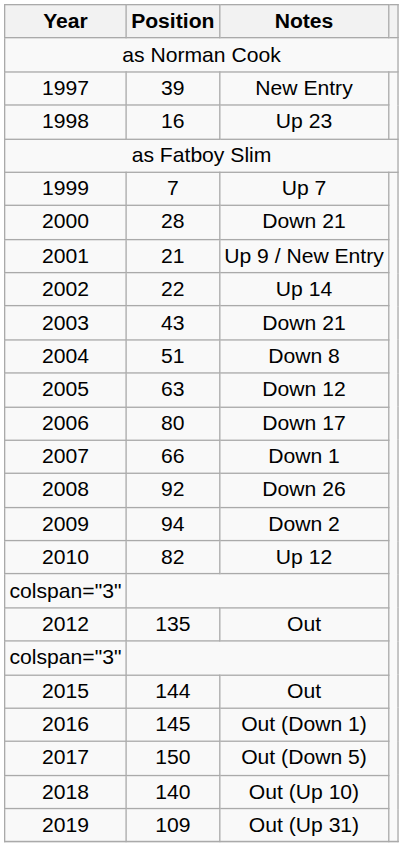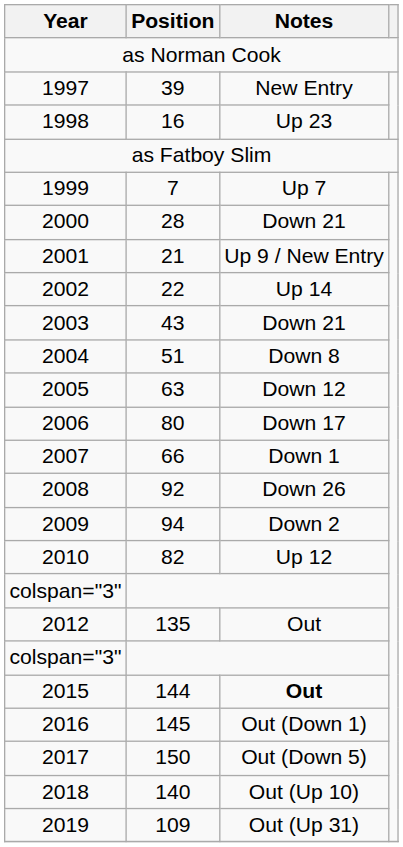(304, 691) normal -> (304, 691) bold
